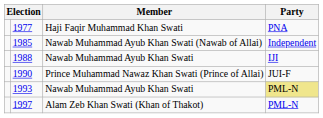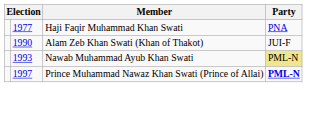- row: (22, 43)
- row: (22, 58)
(154, 74) Prince Muhammad Nawaz Khan Swati (Prince of Allai) -> (124, 43) Alam Zeb Khan Swati (Khan of Thakot)
(124, 105) Alam Zeb Khan Swati (Khan of Thakot) -> (154, 74) Prince Muhammad Nawaz Khan Swati (Prince of Allai)
(283, 105) normal -> (284, 74) bold
